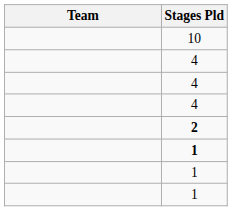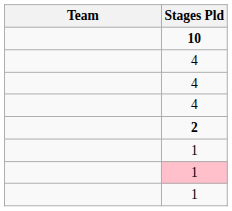(194, 38) normal -> (194, 38) bold
(194, 150) bold -> (194, 150) normal
(194, 172) no background -> (194, 172) pink background
